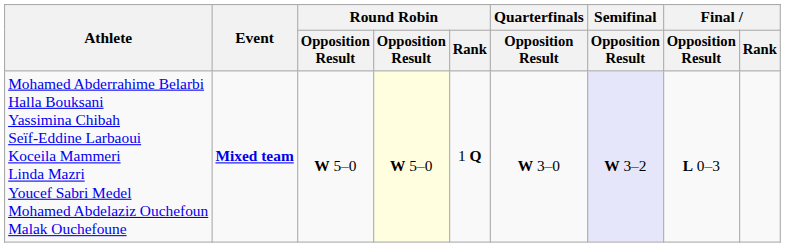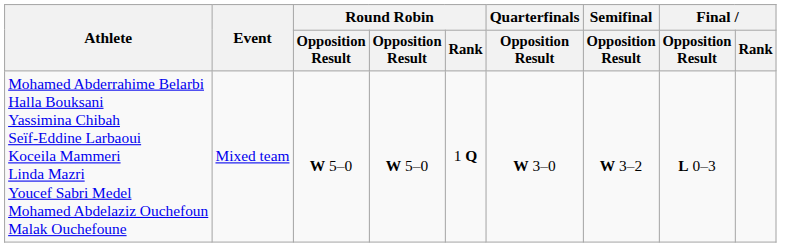(255, 156) bold -> (252, 156) normal
(411, 166) lightyellow background -> (407, 166) no background
(625, 166) lavender background -> (621, 166) no background
